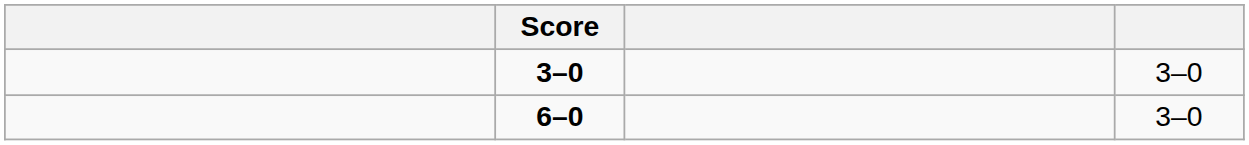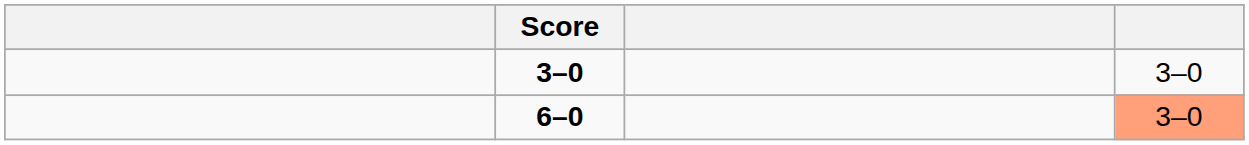(1179, 116) no background -> (1179, 116) lightsalmon background
